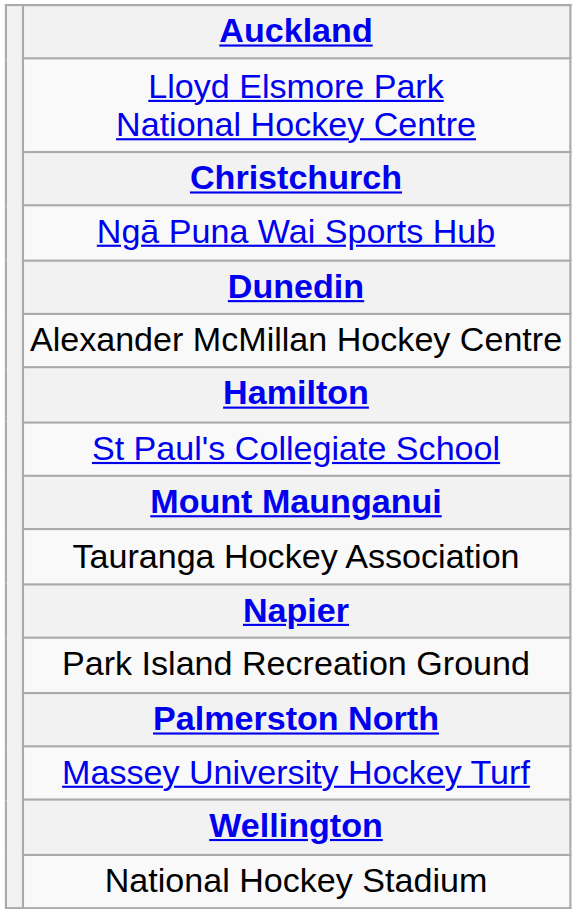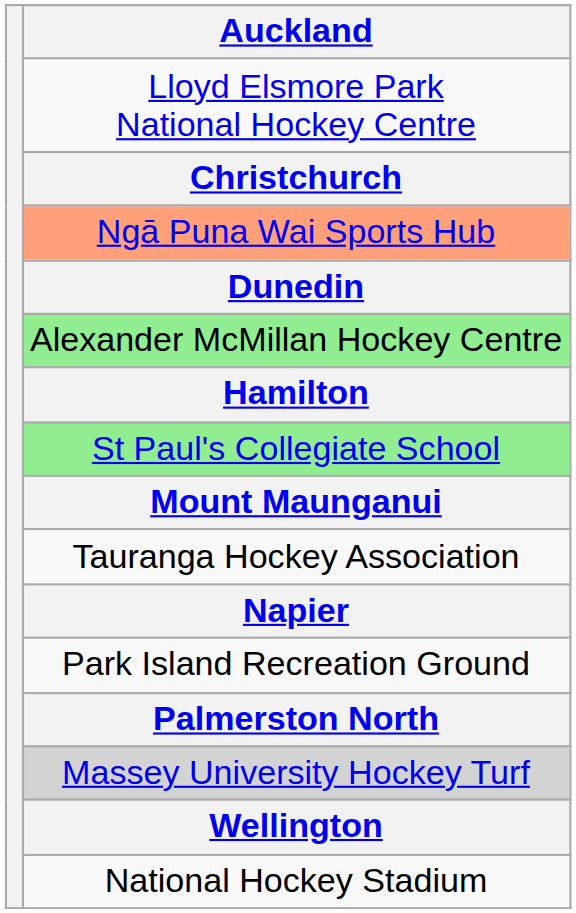(296, 232) no background -> (296, 232) lightsalmon background
(296, 340) no background -> (296, 340) lightgreen background
(296, 448) no background -> (296, 448) lightgreen background
(296, 772) no background -> (296, 772) lightgrey background
